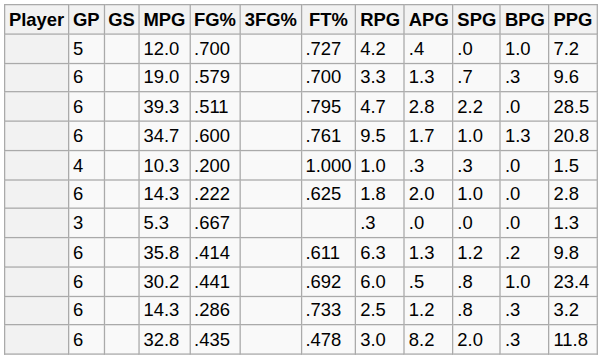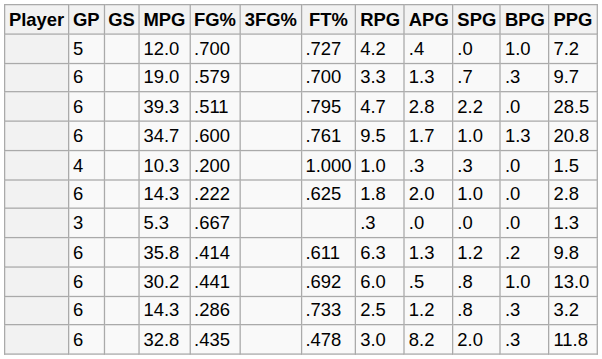(566, 78) 9.6 -> (566, 78) 9.7
(571, 282) 23.4 -> (571, 282) 13.0
